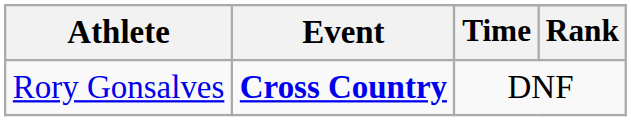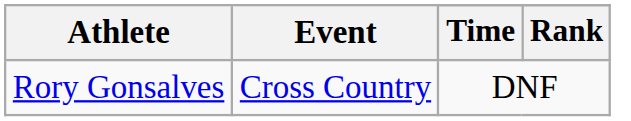(343, 86) bold -> (335, 86) normal
